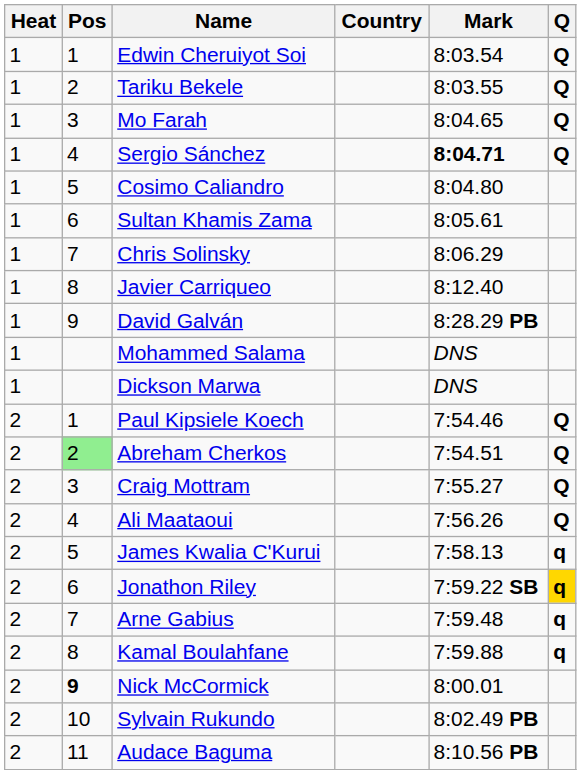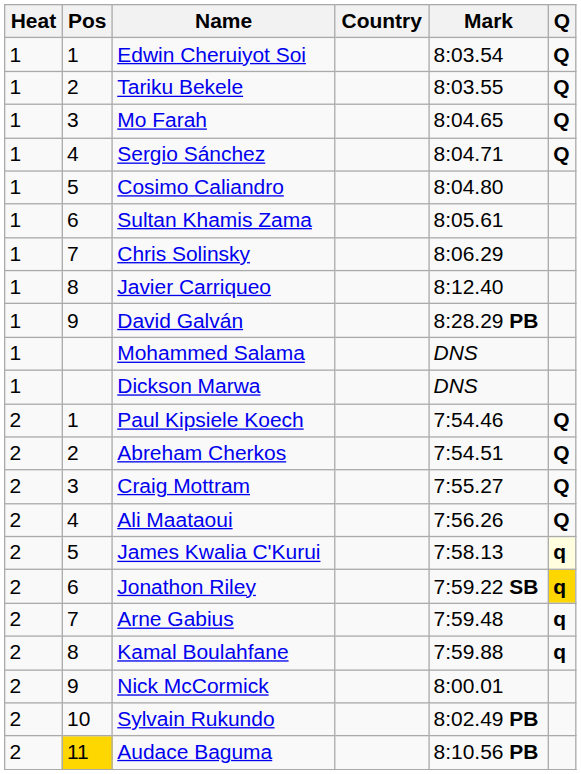(469, 154) bold -> (469, 154) normal
(73, 453) lightgreen background -> (73, 453) no background
(560, 552) no background -> (560, 552) lightyellow background
(73, 685) bold -> (73, 685) normal
(78, 752) no background -> (78, 752) gold background
